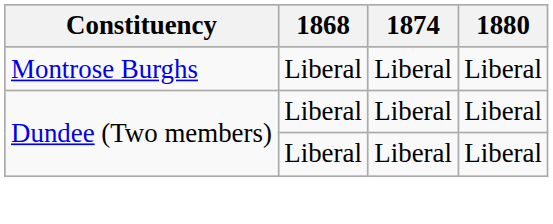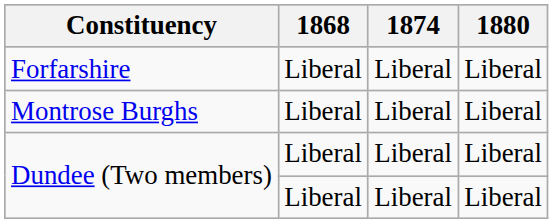+ row: (71, 68)
